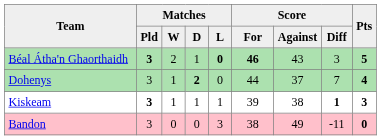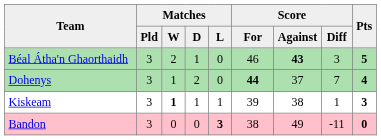(149, 58) bold -> (149, 58) normal
(220, 58) bold -> (220, 58) normal
(253, 58) bold -> (253, 58) normal
(298, 58) normal -> (298, 58) bold
(197, 80) bold -> (197, 80) normal
(253, 80) normal -> (253, 80) bold
(149, 102) bold -> (149, 102) normal
(174, 102) normal -> (174, 102) bold
(337, 102) bold -> (337, 102) normal
(220, 124) normal -> (220, 124) bold
